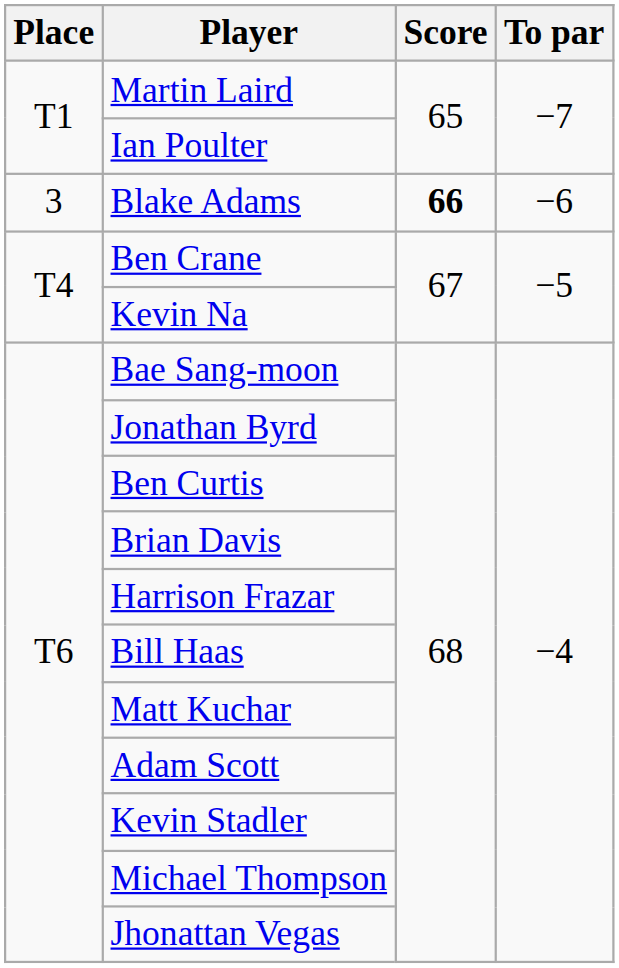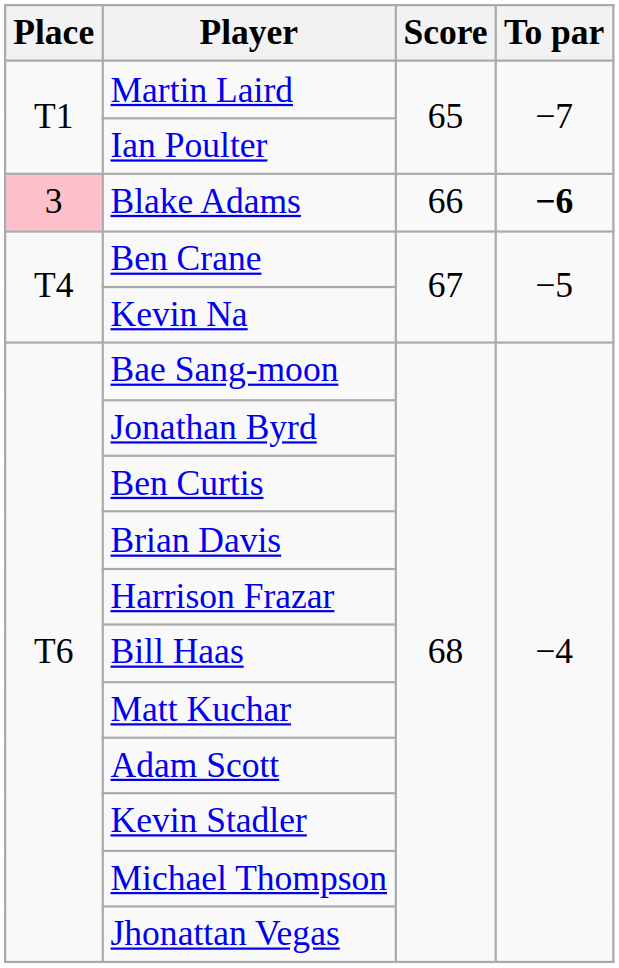(54, 201) no background -> (54, 201) pink background
(446, 201) bold -> (446, 201) normal
(554, 201) normal -> (554, 201) bold
